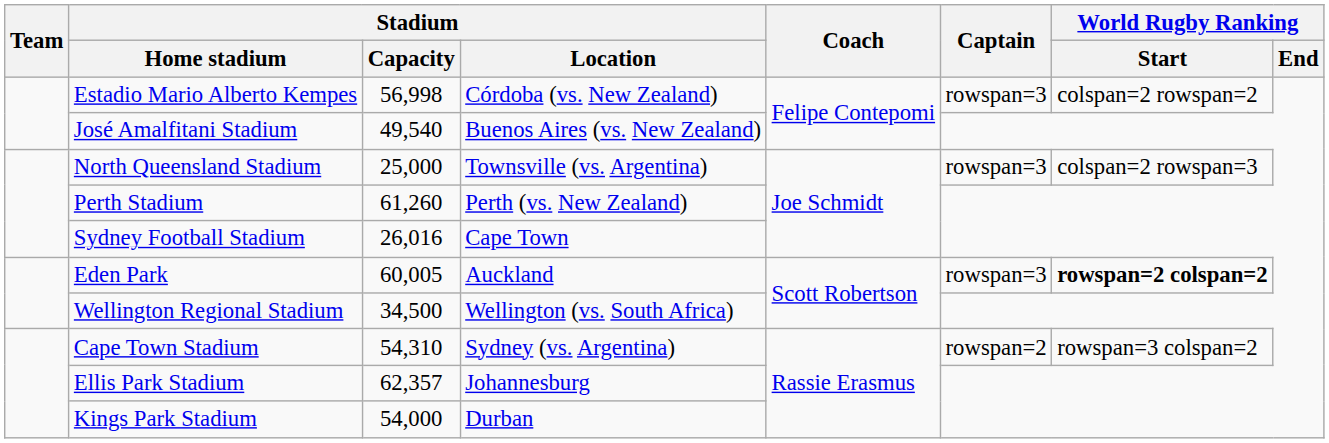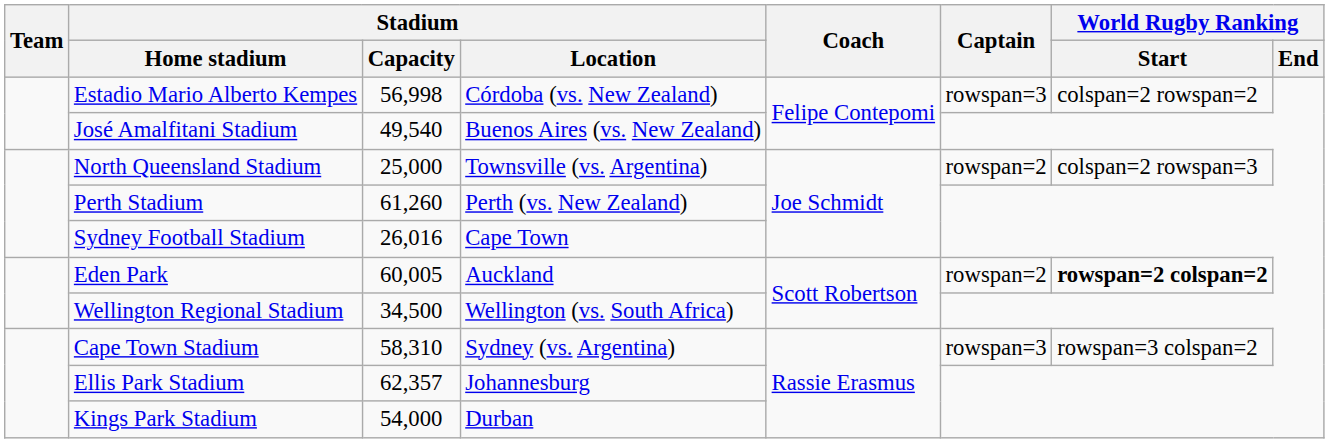(996, 166) rowspan=3 -> (996, 166) rowspan=2
(996, 274) rowspan=3 -> (996, 274) rowspan=2
(411, 346) 54,310 -> (411, 346) 58,310
(996, 346) rowspan=2 -> (996, 346) rowspan=3
